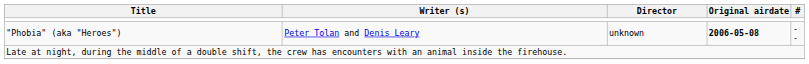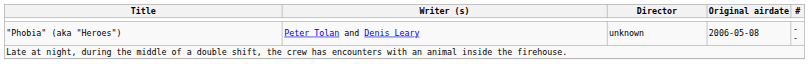(734, 33) bold -> (734, 33) normal
